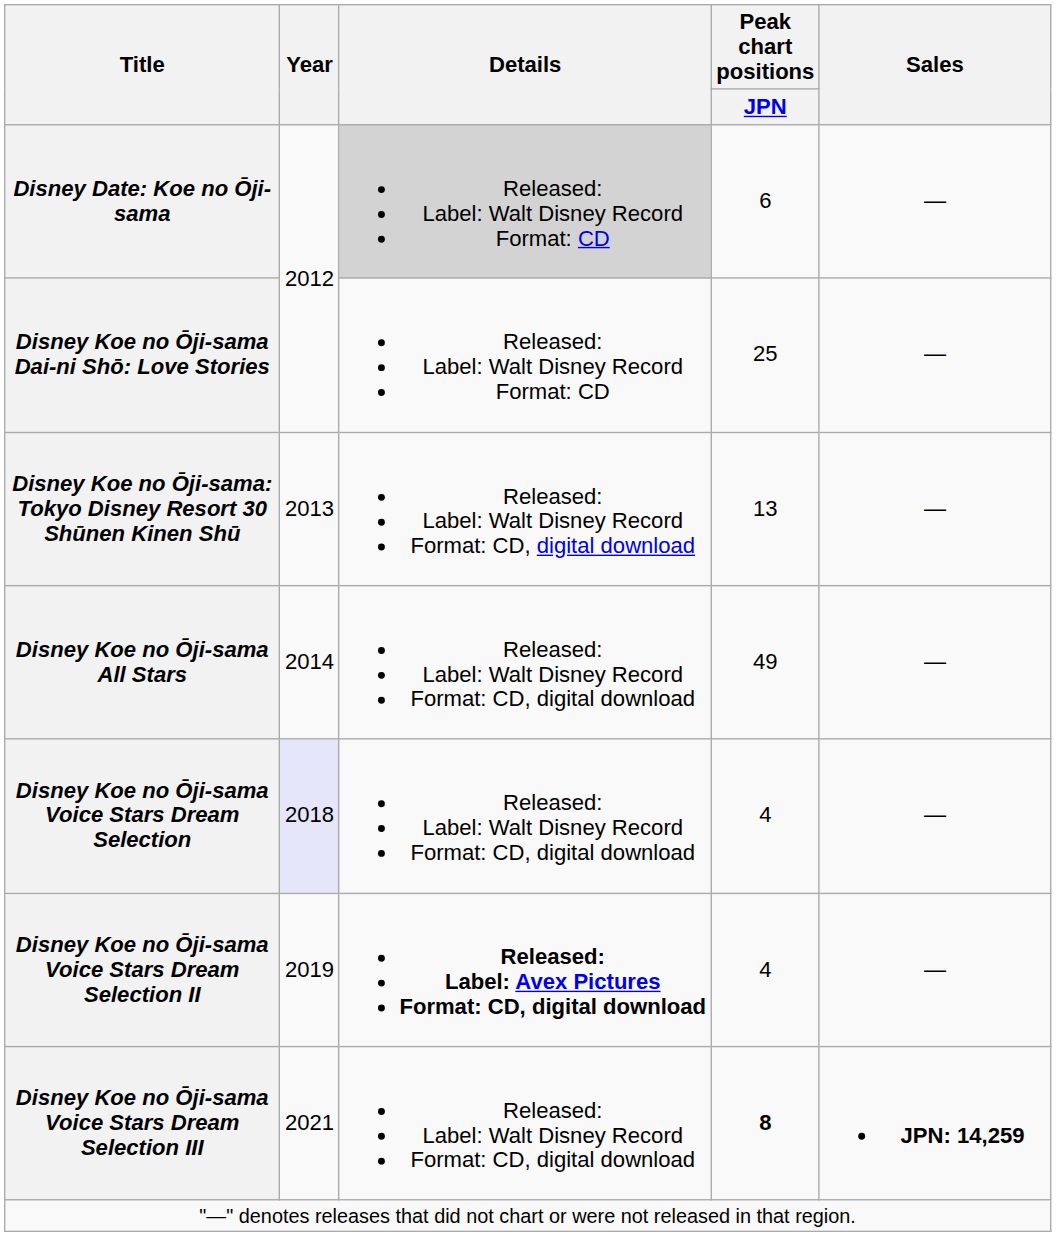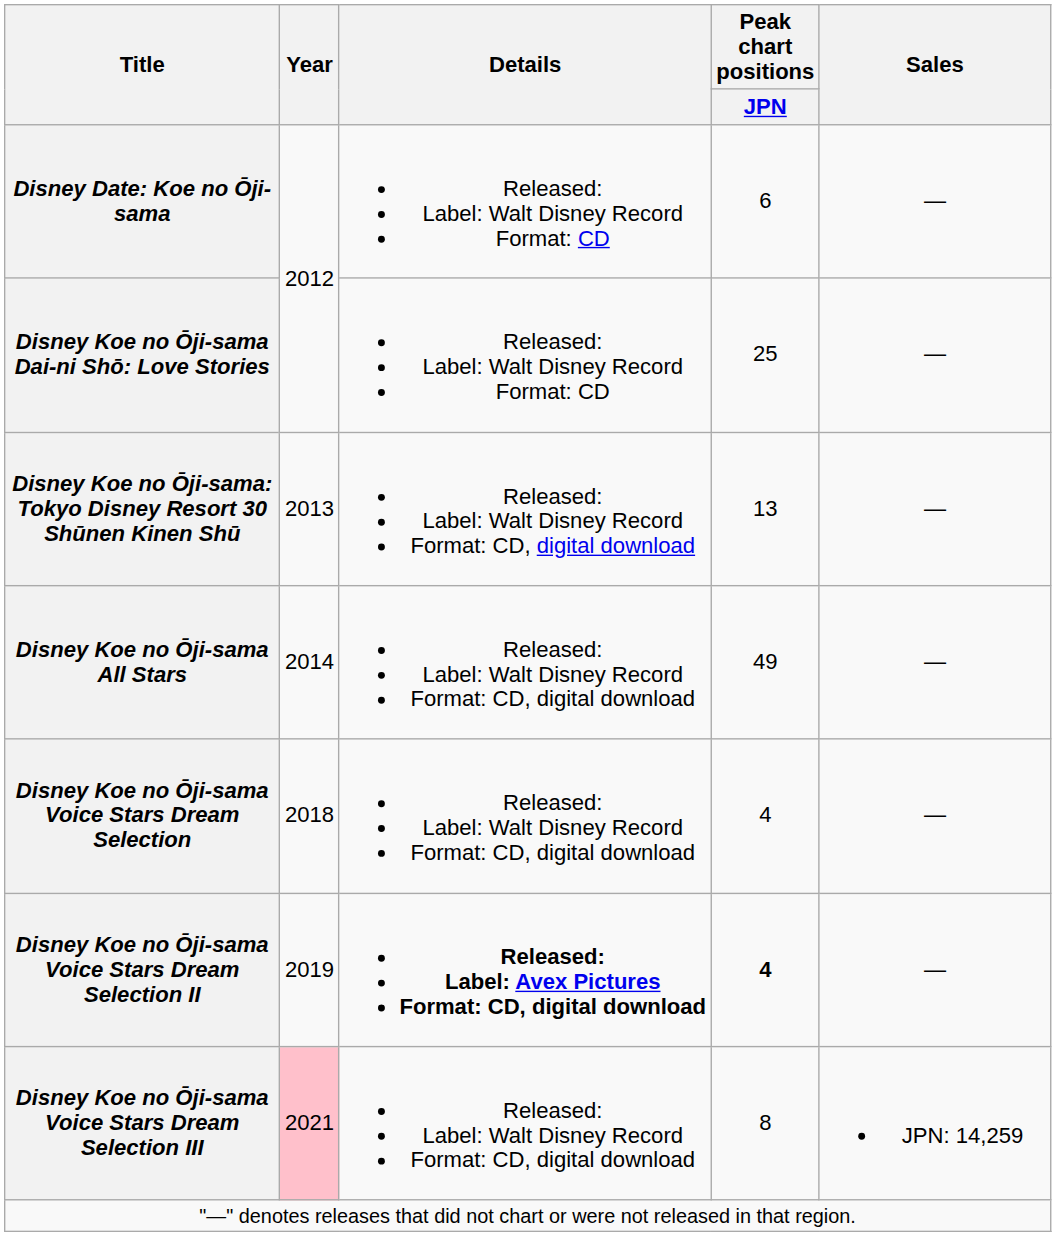(525, 214) lightgrey background -> (525, 214) no background
(309, 815) lavender background -> (309, 815) no background
(765, 969) normal -> (765, 969) bold
(309, 1123) no background -> (309, 1123) pink background
(765, 1123) bold -> (765, 1123) normal
(935, 1136) bold -> (935, 1136) normal
